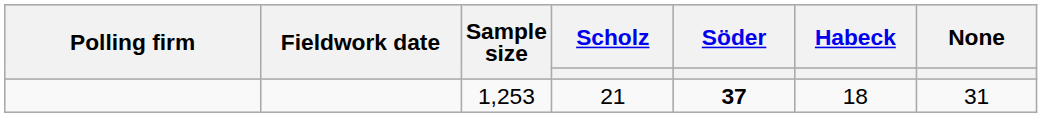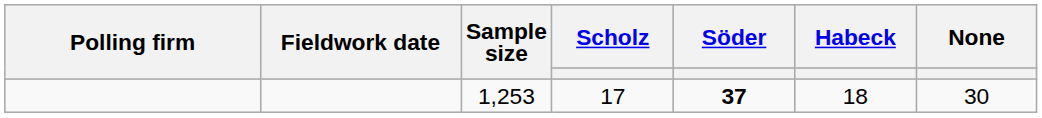(613, 95) 21 -> (613, 95) 17
(977, 95) 31 -> (977, 95) 30
